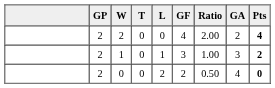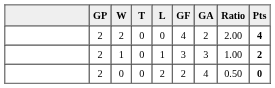columns swapped: (237, 15) <-> (210, 15)
